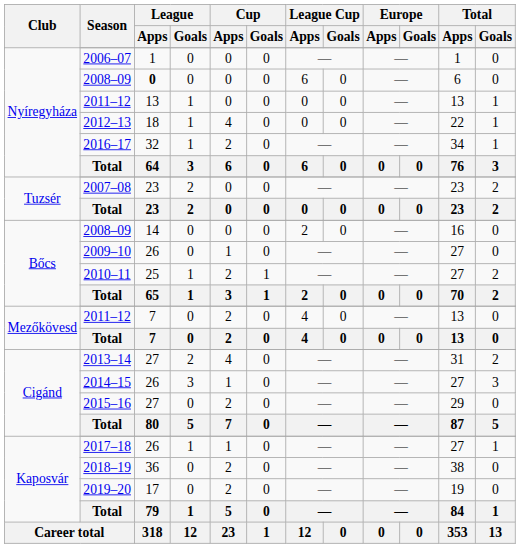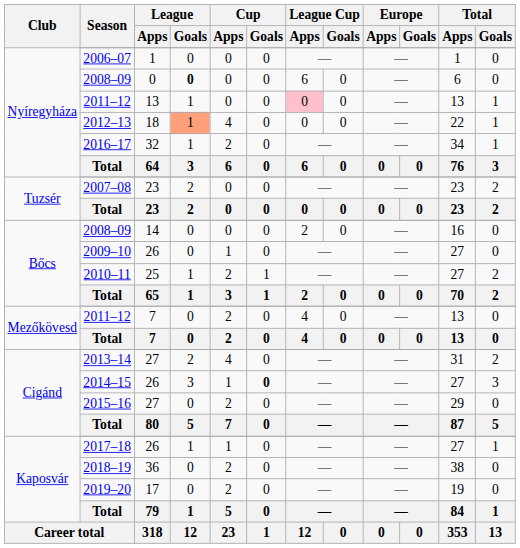(152, 79) bold -> (152, 79) normal
(190, 79) normal -> (190, 79) bold
(305, 101) no background -> (305, 101) pink background
(190, 123) no background -> (190, 123) lightsalmon background
(266, 381) normal -> (266, 381) bold
